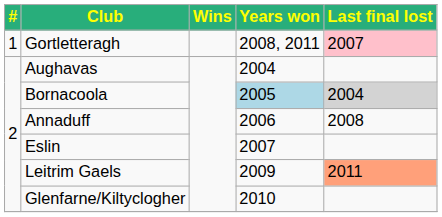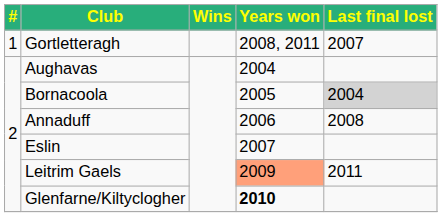(346, 43) pink background -> (346, 43) no background
(257, 95) lightblue background -> (257, 95) no background
(257, 172) no background -> (257, 172) lightsalmon background
(345, 172) lightsalmon background -> (345, 172) no background
(257, 198) normal -> (257, 198) bold
